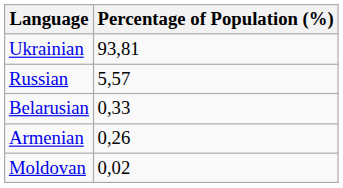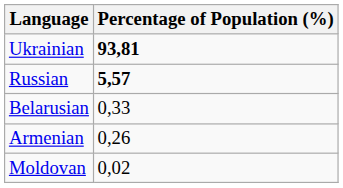(119, 49) normal -> (119, 49) bold
(114, 78) normal -> (114, 78) bold
